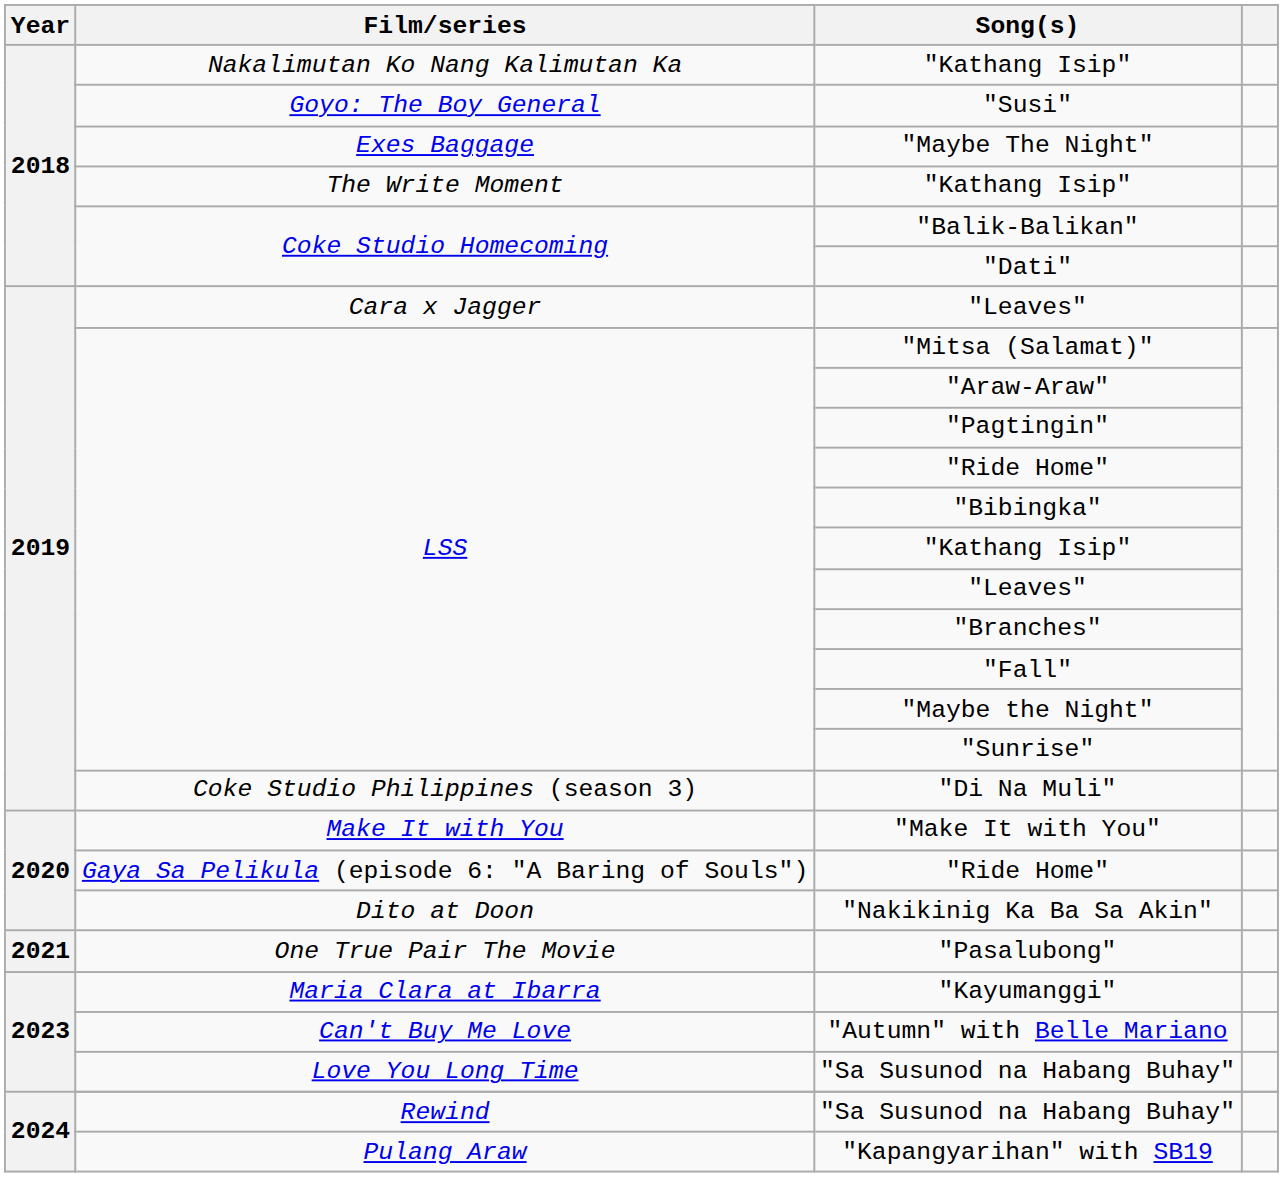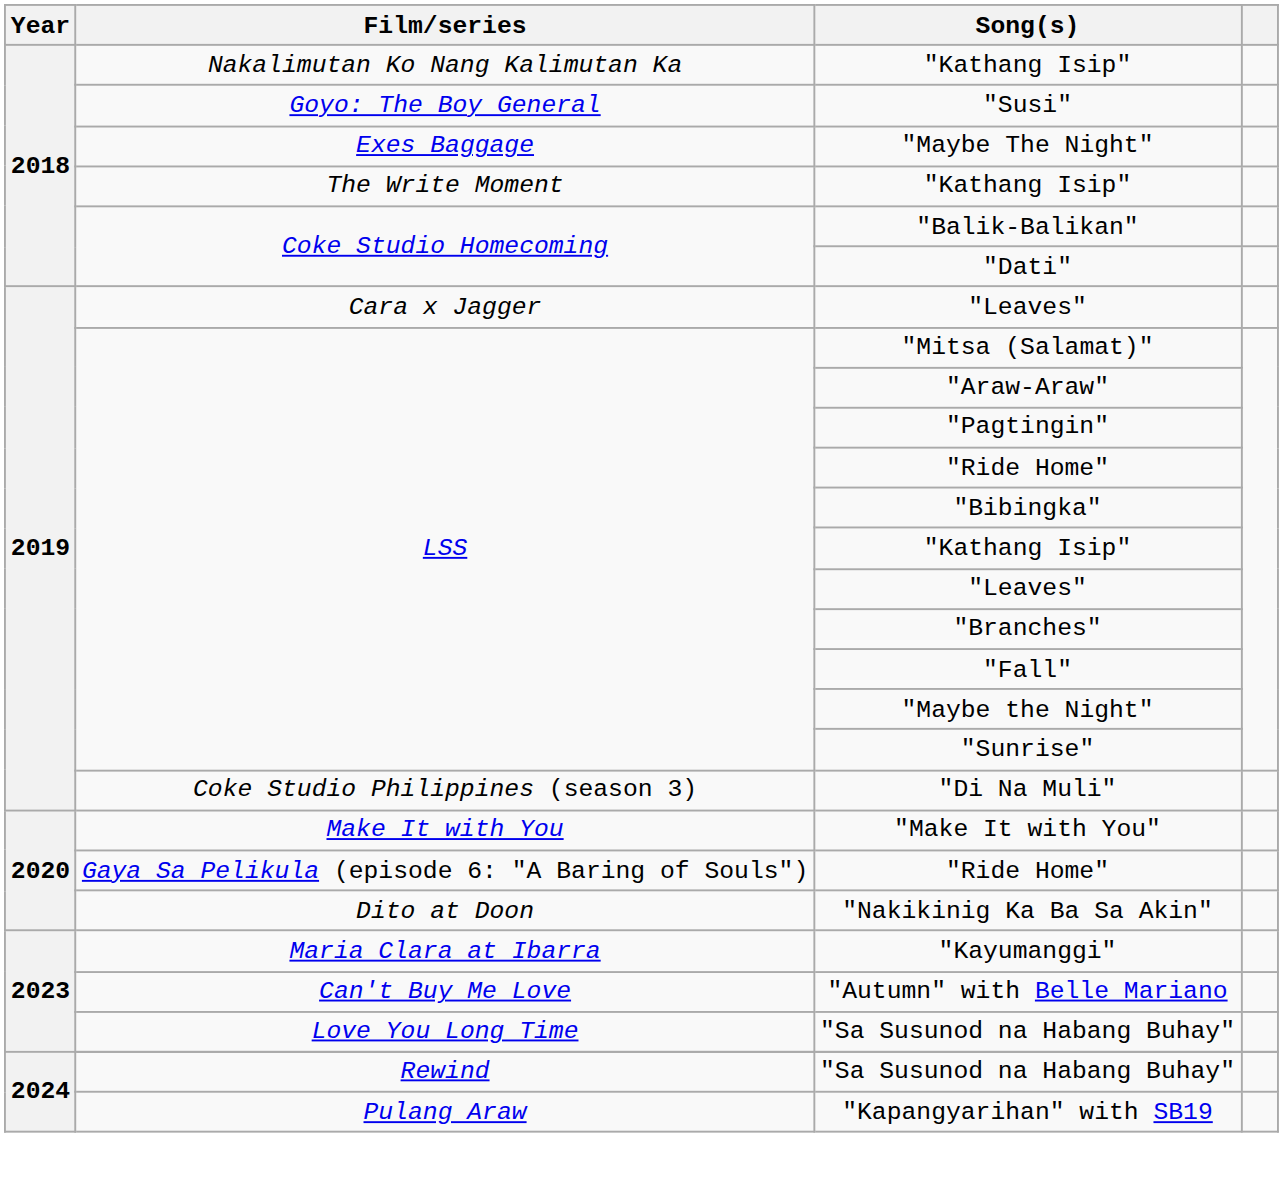- row: (445, 951)
